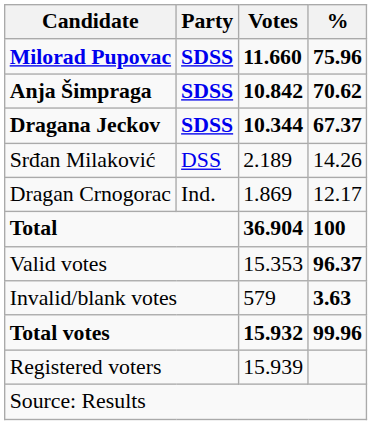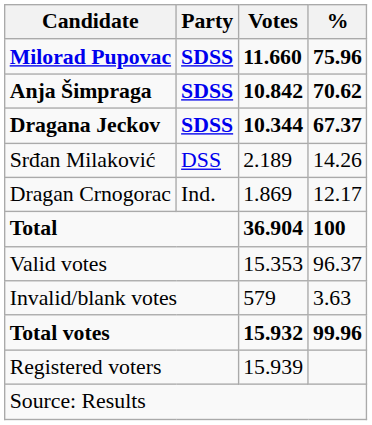(338, 263) bold -> (338, 263) normal
(332, 297) bold -> (332, 297) normal
